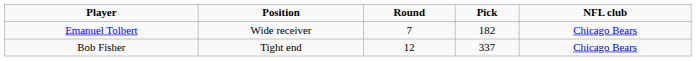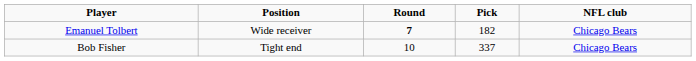(409, 30) normal -> (409, 30) bold
(409, 47) 12 -> (409, 47) 10
